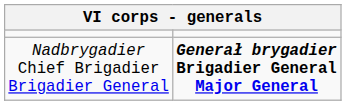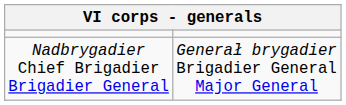(257, 69) bold -> (257, 69) normal
